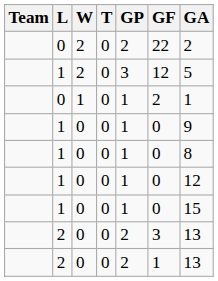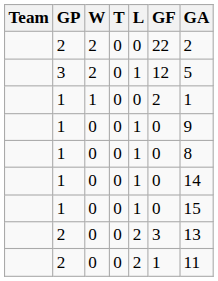columns swapped: (132, 18) <-> (62, 18)
(192, 180) 12 -> (192, 180) 14
(192, 262) 13 -> (192, 262) 11
